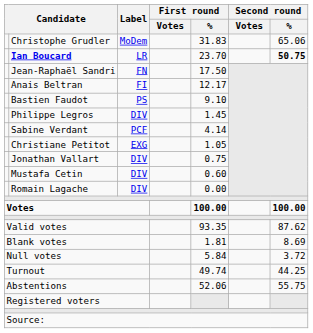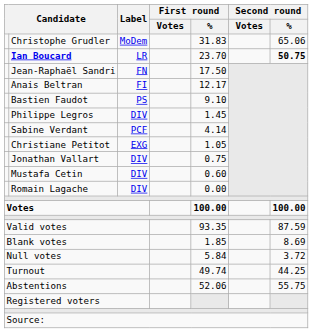(292, 227) 87.62 -> (292, 227) 87.59
(215, 242) 1.81 -> (215, 242) 1.85
